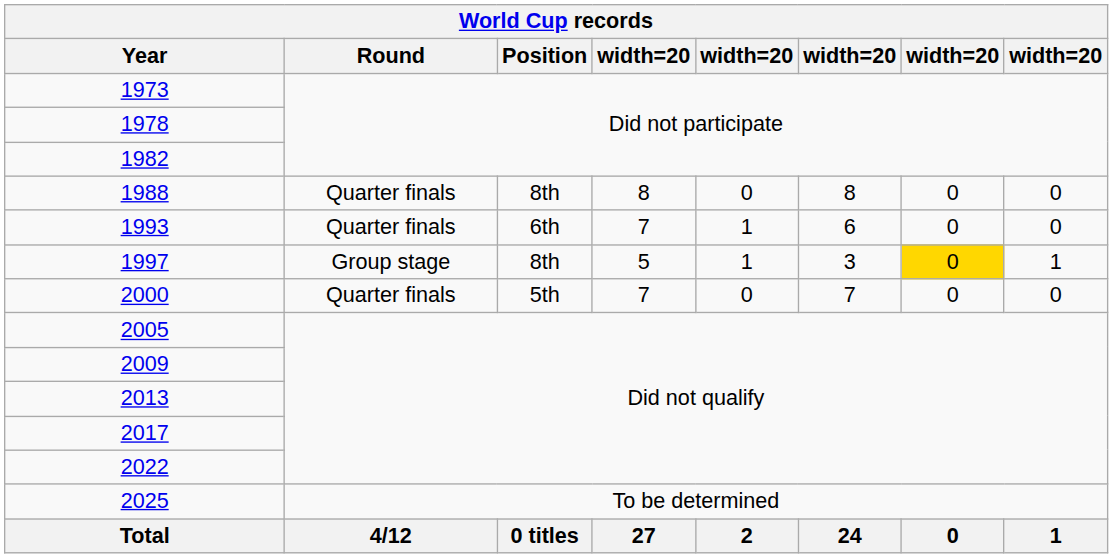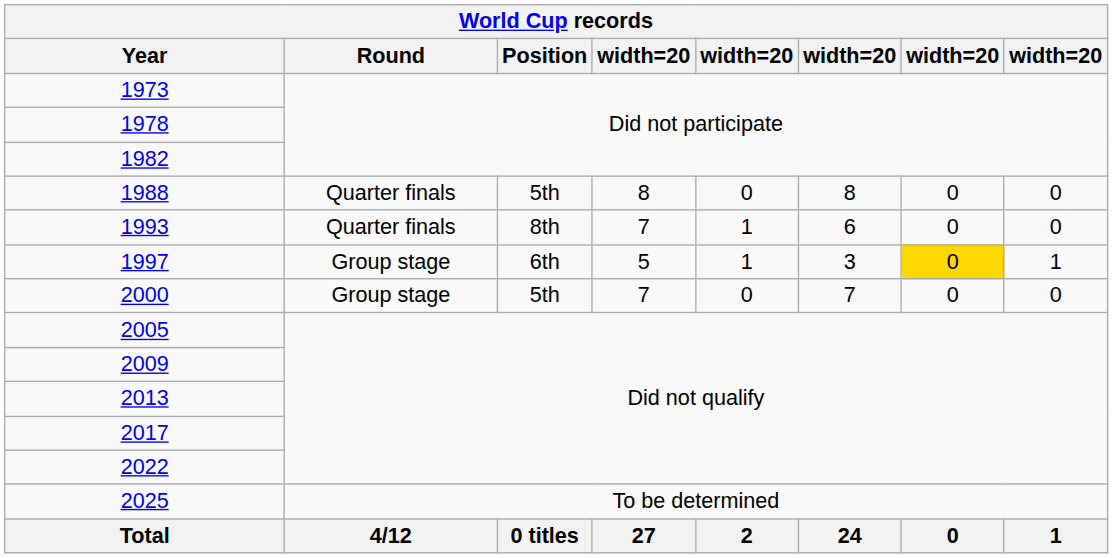(545, 192) 8th -> (545, 192) 5th
(545, 227) 6th -> (545, 227) 8th
(545, 261) 8th -> (545, 261) 6th
(391, 295) Quarter finals -> (391, 295) Group stage
